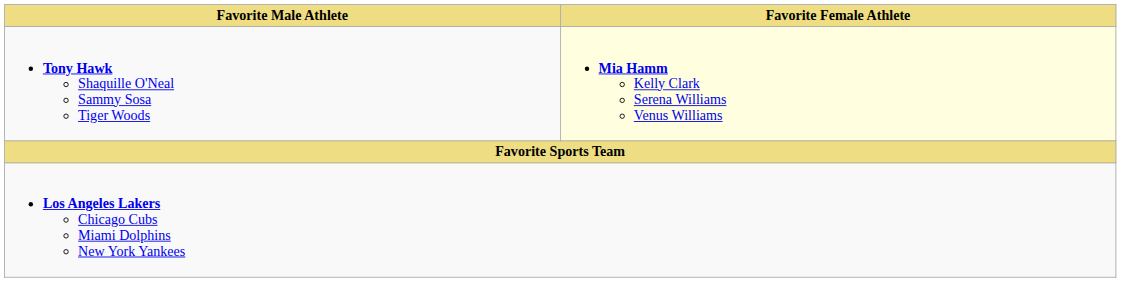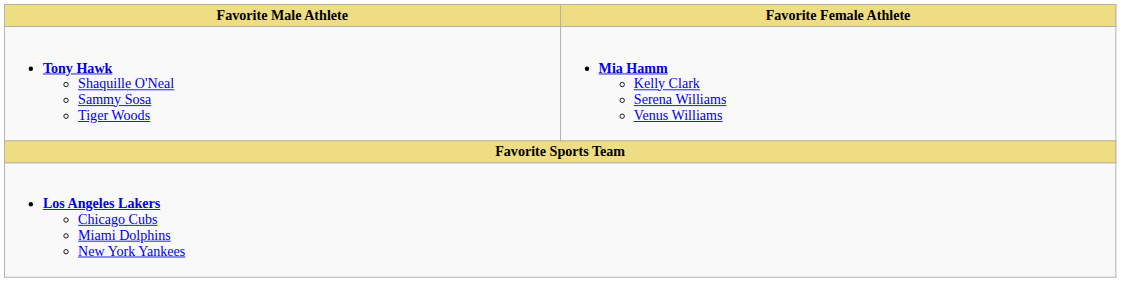(838, 92) lightyellow background -> (838, 92) no background
